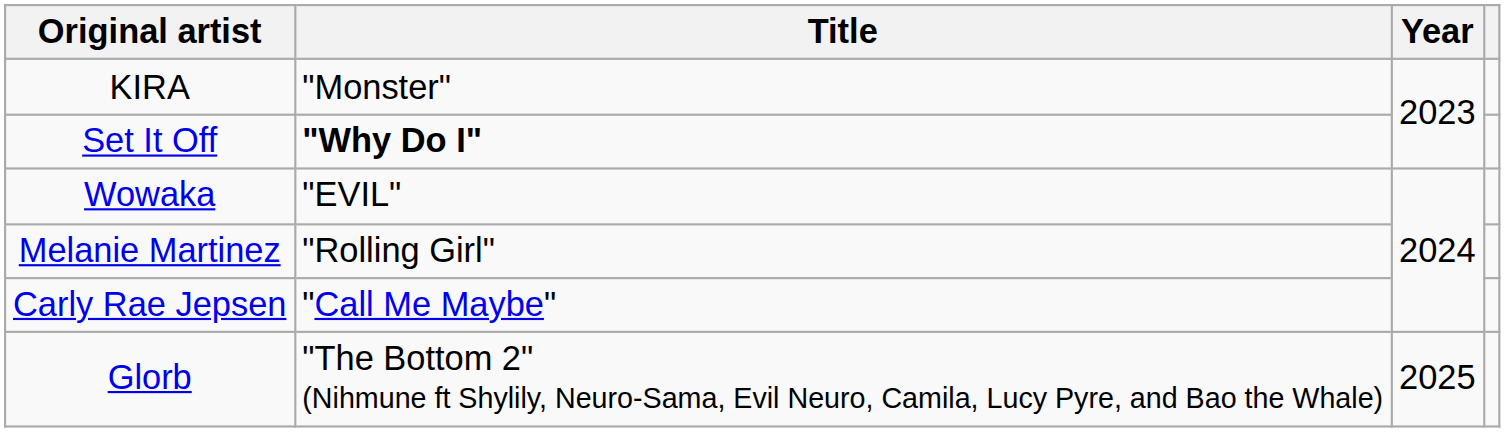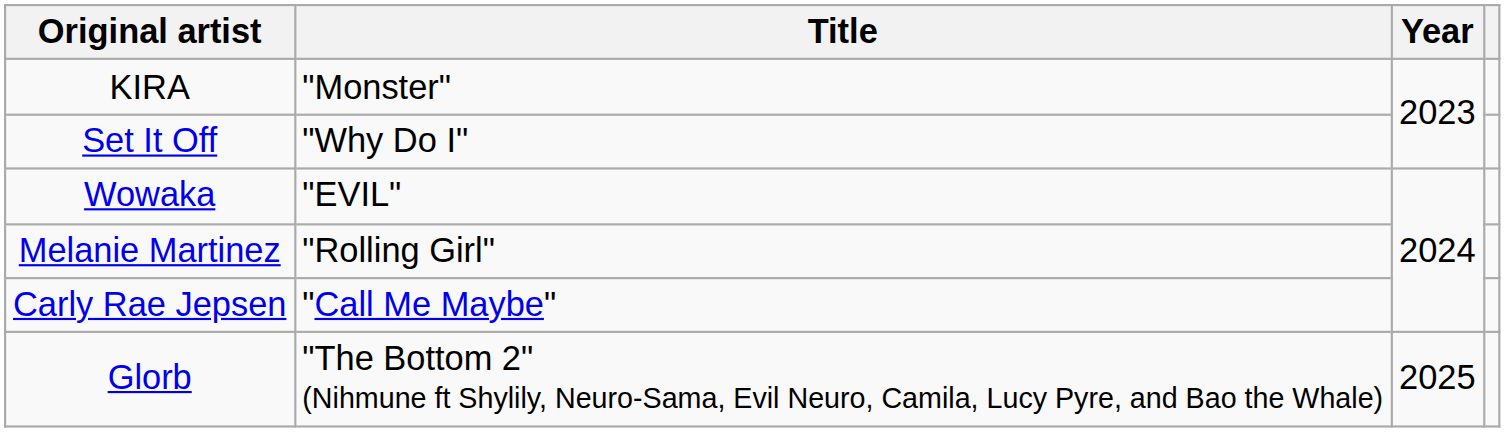(392, 140) bold -> (385, 140) normal
